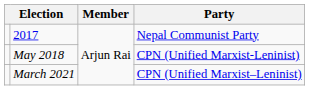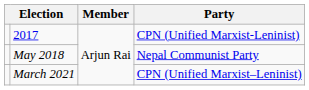(198, 34) Nepal Communist Party -> (218, 34) CPN (Unified Marxist-Leninist)
(218, 54) CPN (Unified Marxist-Leninist) -> (198, 54) Nepal Communist Party
